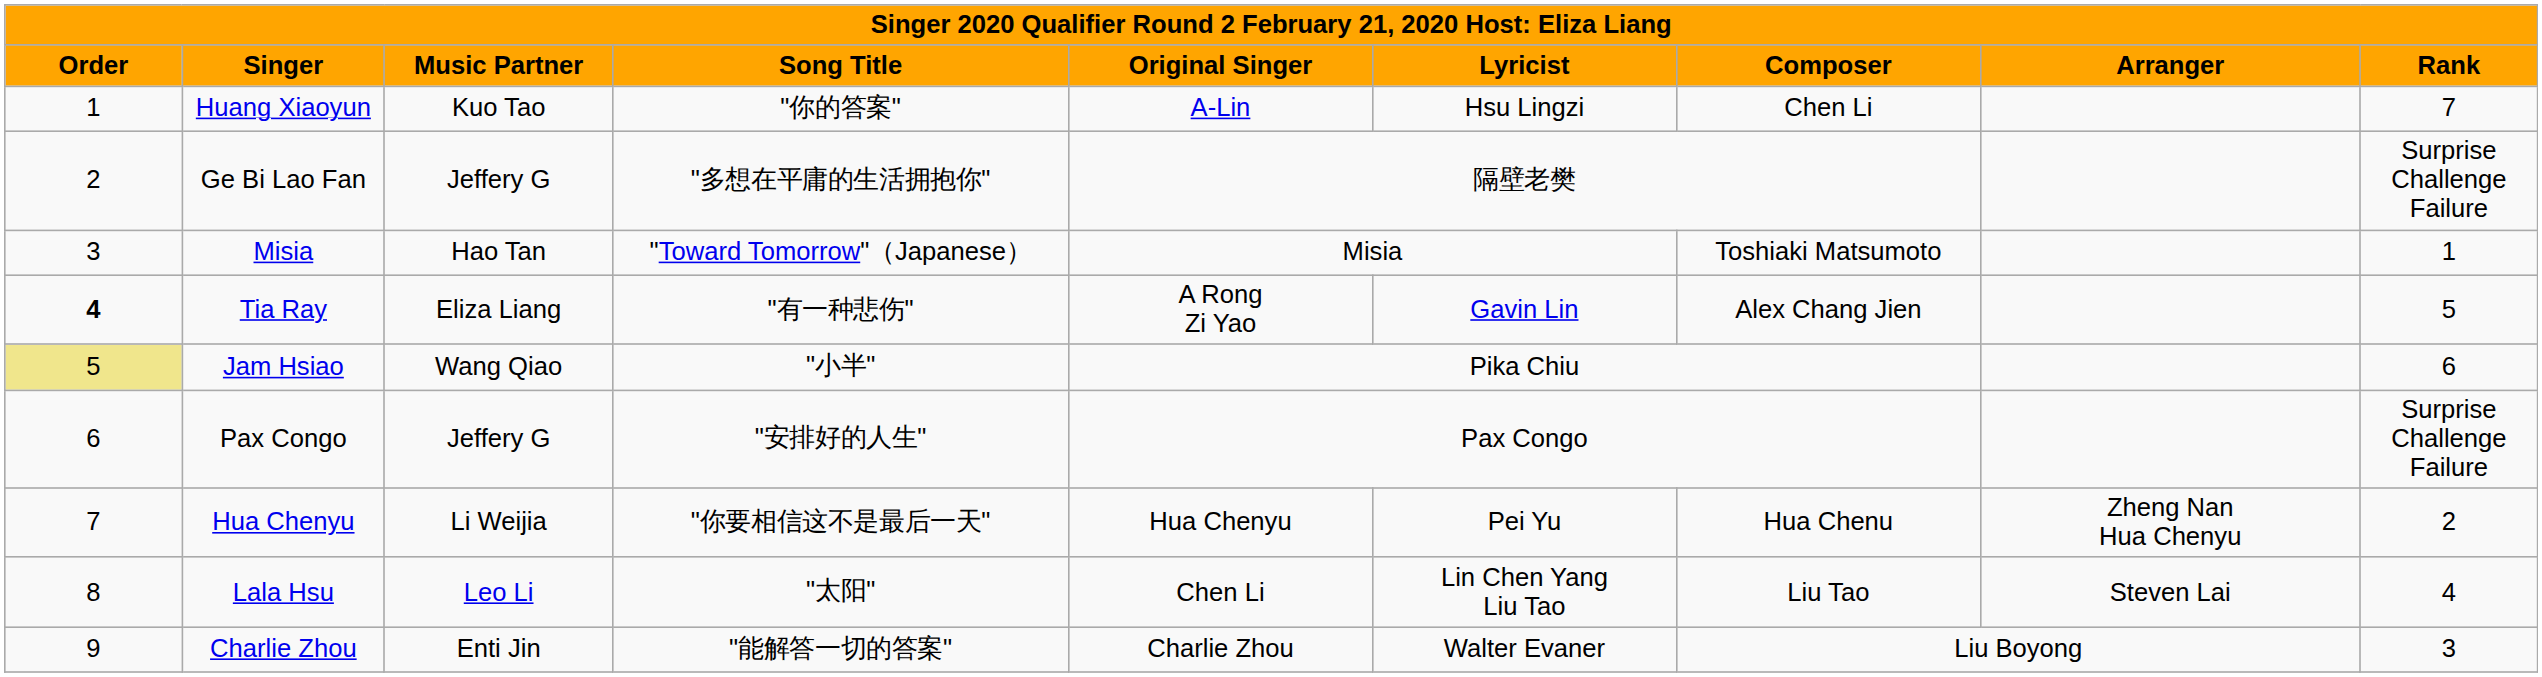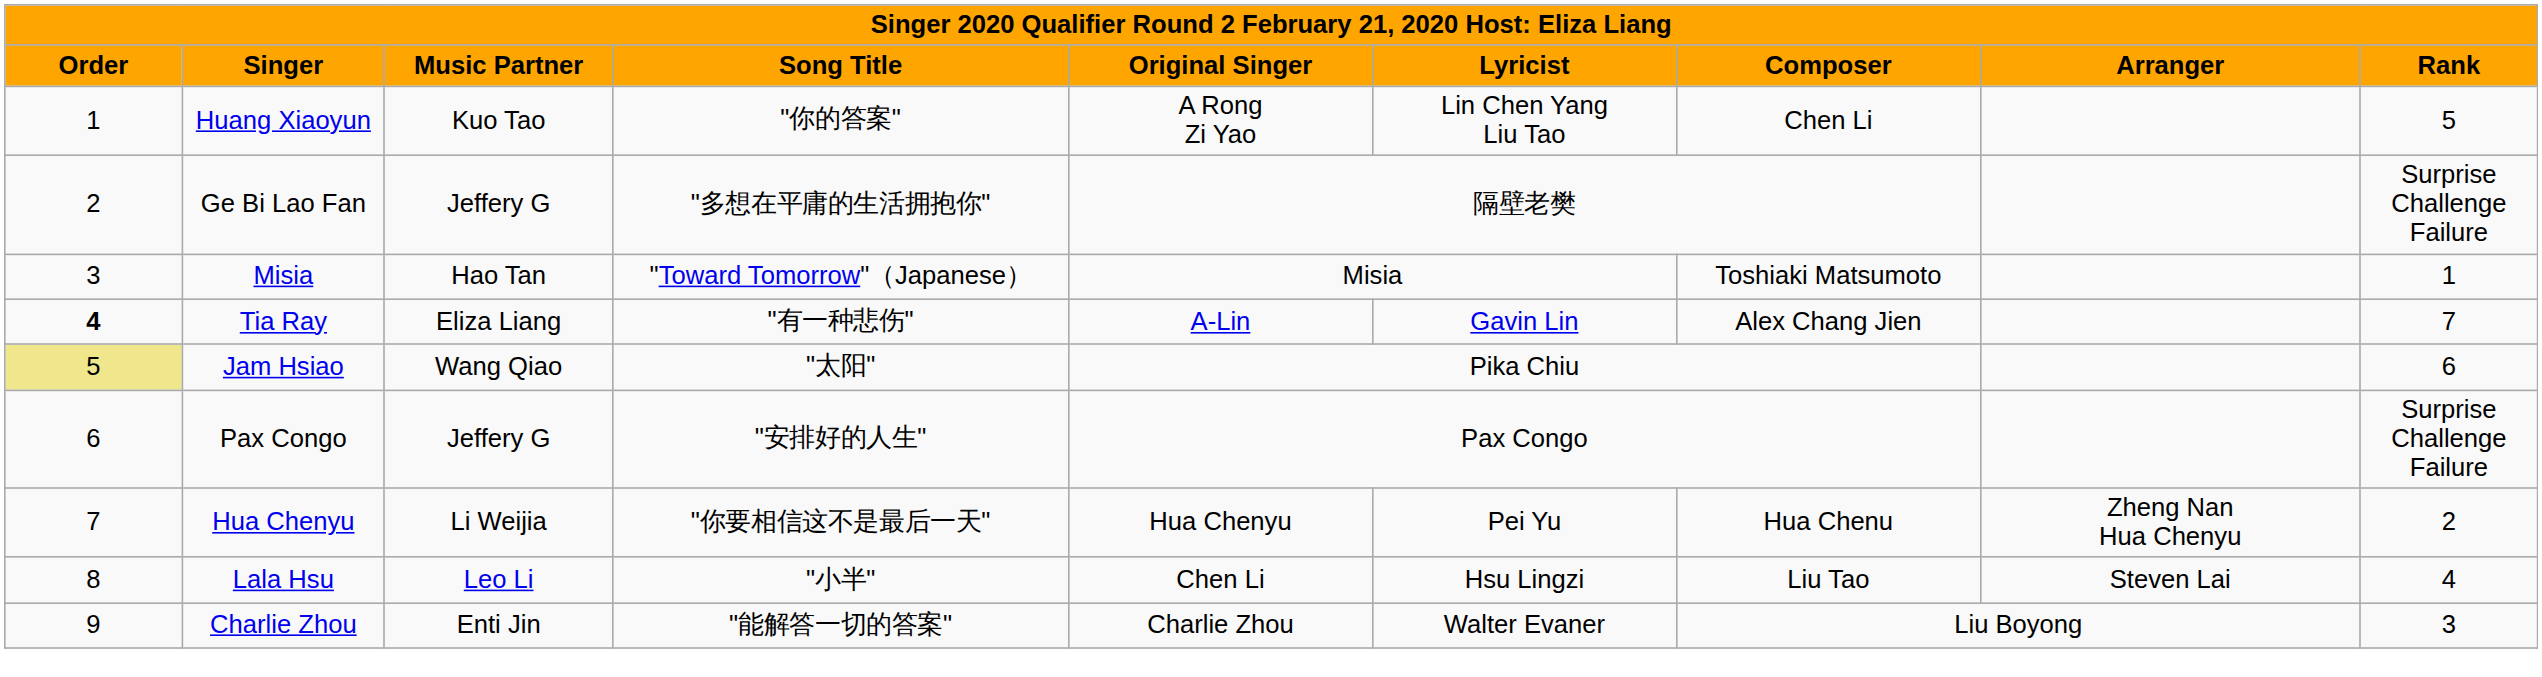(1220, 108) A-Lin -> (1220, 120) A Rong Zi Yao
(1524, 108) Hsu Lingzi -> (1524, 120) Lin Chen Yang Liu Tao
(2449, 108) 7 -> (2449, 120) 5
(1220, 309) A Rong Zi Yao -> (1220, 321) A-Lin
(2449, 309) 5 -> (2449, 321) 7
(841, 366) "小半" -> (841, 366) "太阳"
(841, 591) "太阳" -> (841, 579) "小半"
(1524, 591) Lin Chen Yang Liu Tao -> (1524, 579) Hsu Lingzi
